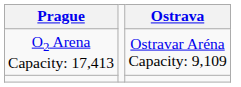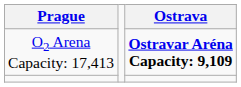(178, 52) normal -> (181, 52) bold
